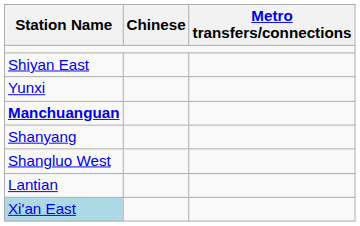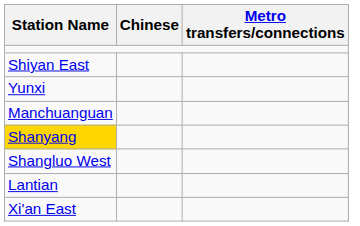(64, 112) bold -> (60, 112) normal
(42, 137) no background -> (42, 137) gold background
(42, 209) lightblue background -> (42, 209) no background
